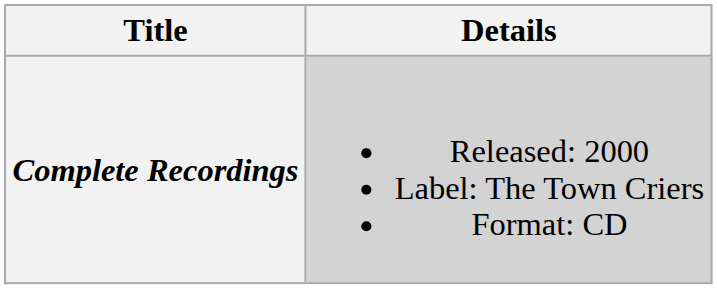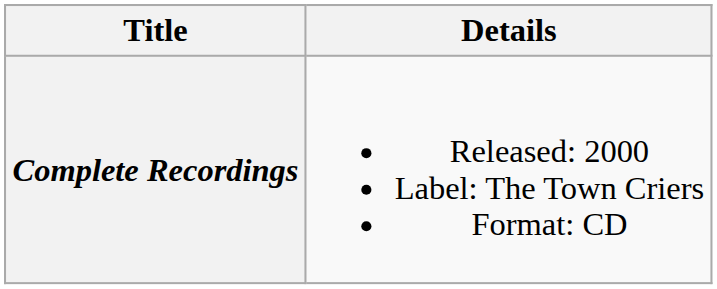(509, 188) lightgrey background -> (509, 188) no background
